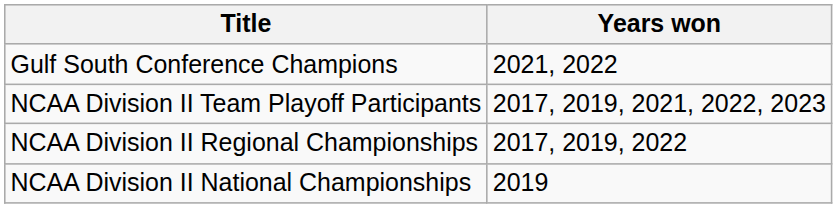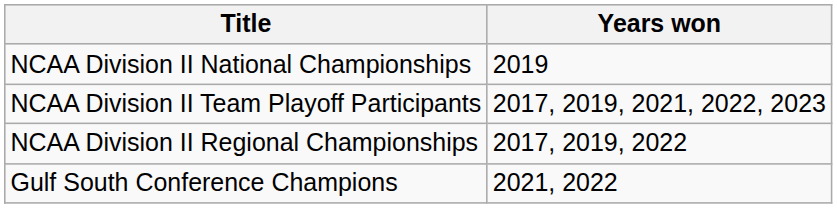rows swapped: (204, 63) <-> (241, 182)
